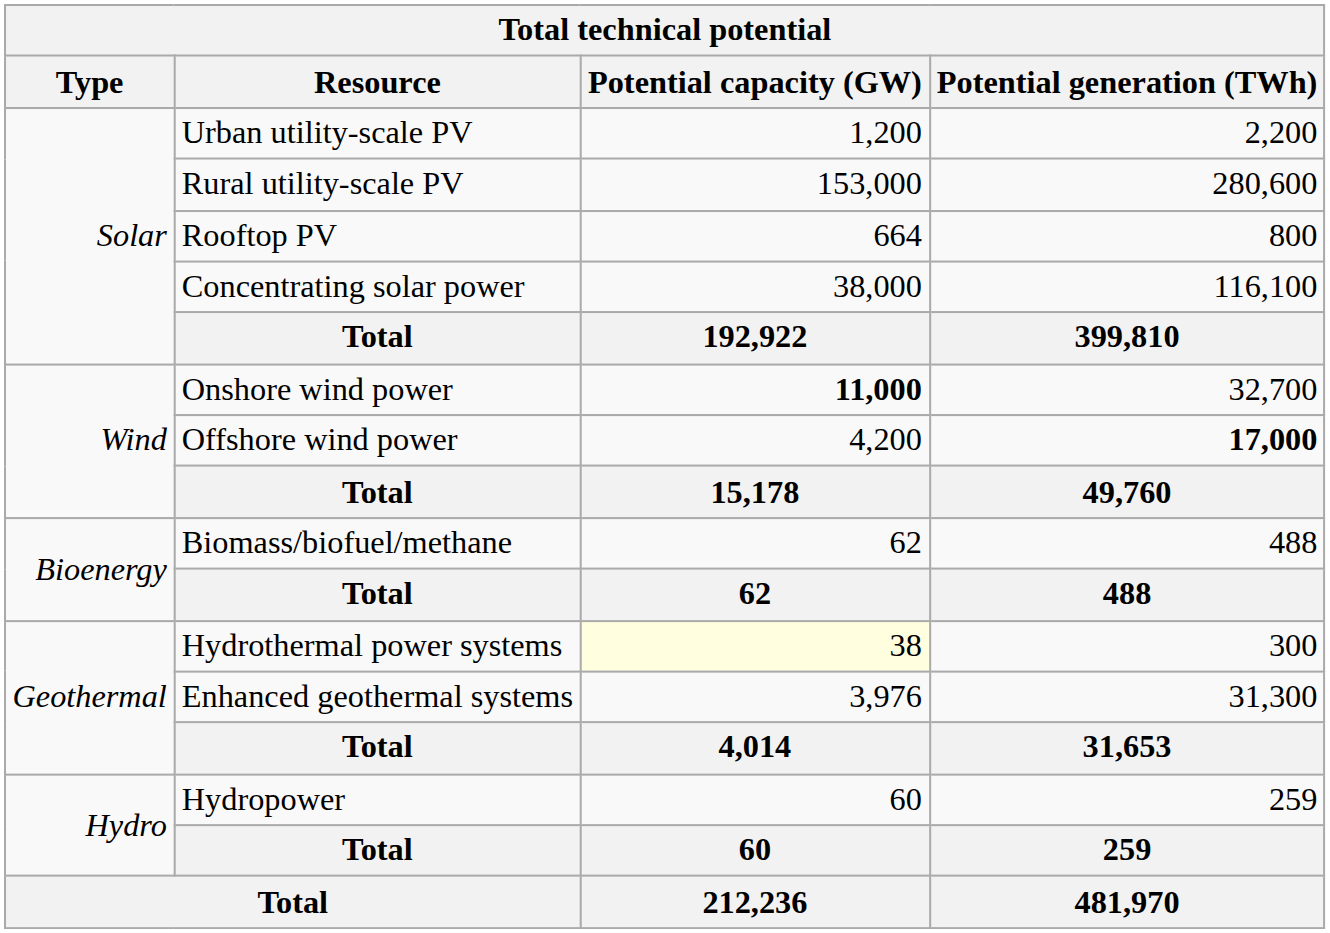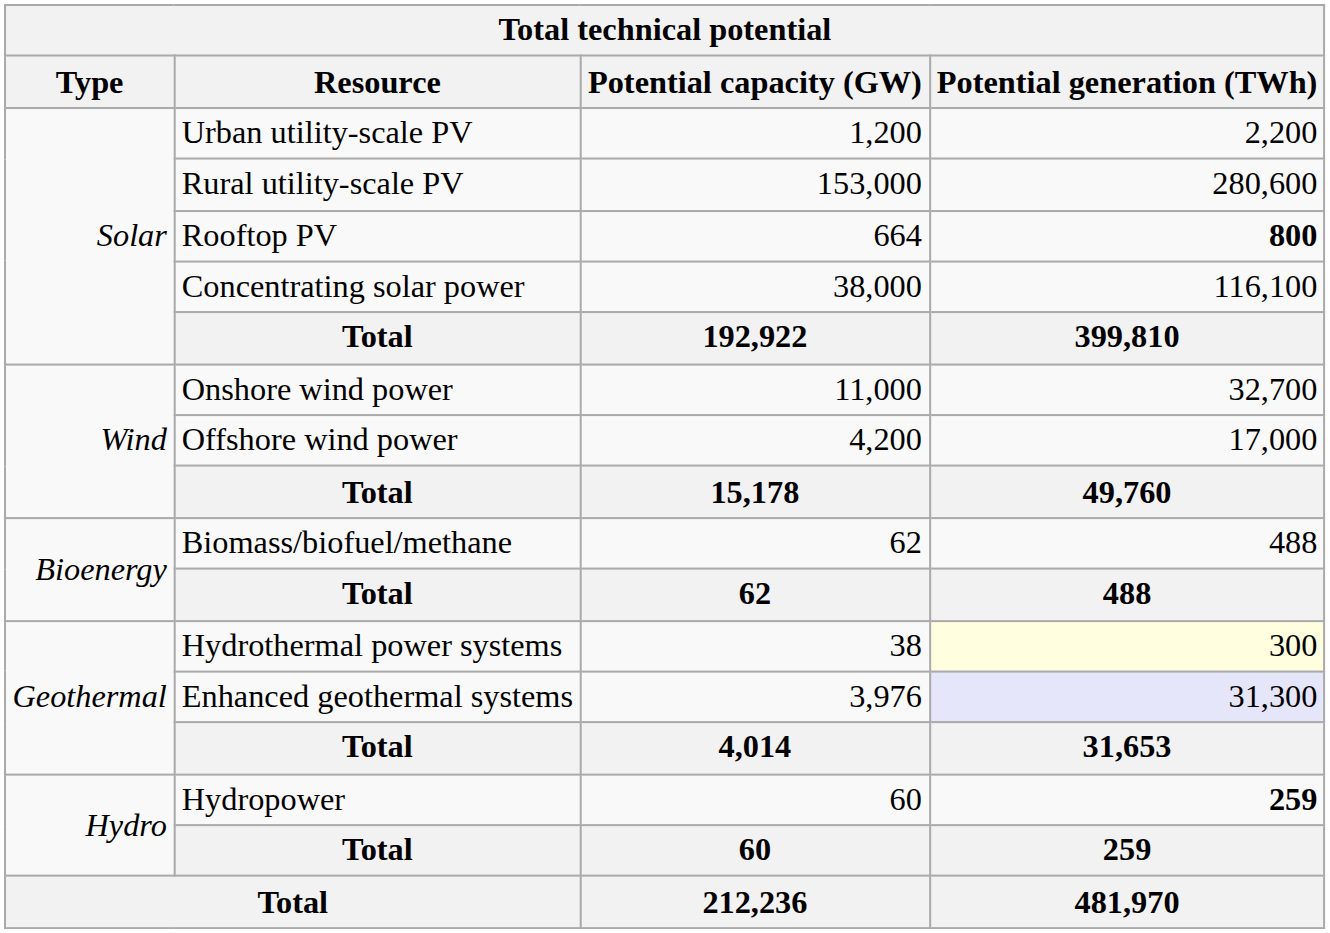(1293, 235) normal -> (1293, 235) bold
(878, 388) bold -> (878, 388) normal
(1273, 440) bold -> (1273, 440) normal
(906, 645) lightyellow background -> (906, 645) no background
(1293, 645) no background -> (1293, 645) lightyellow background
(1273, 696) no background -> (1273, 696) lavender background
(1293, 798) normal -> (1293, 798) bold
